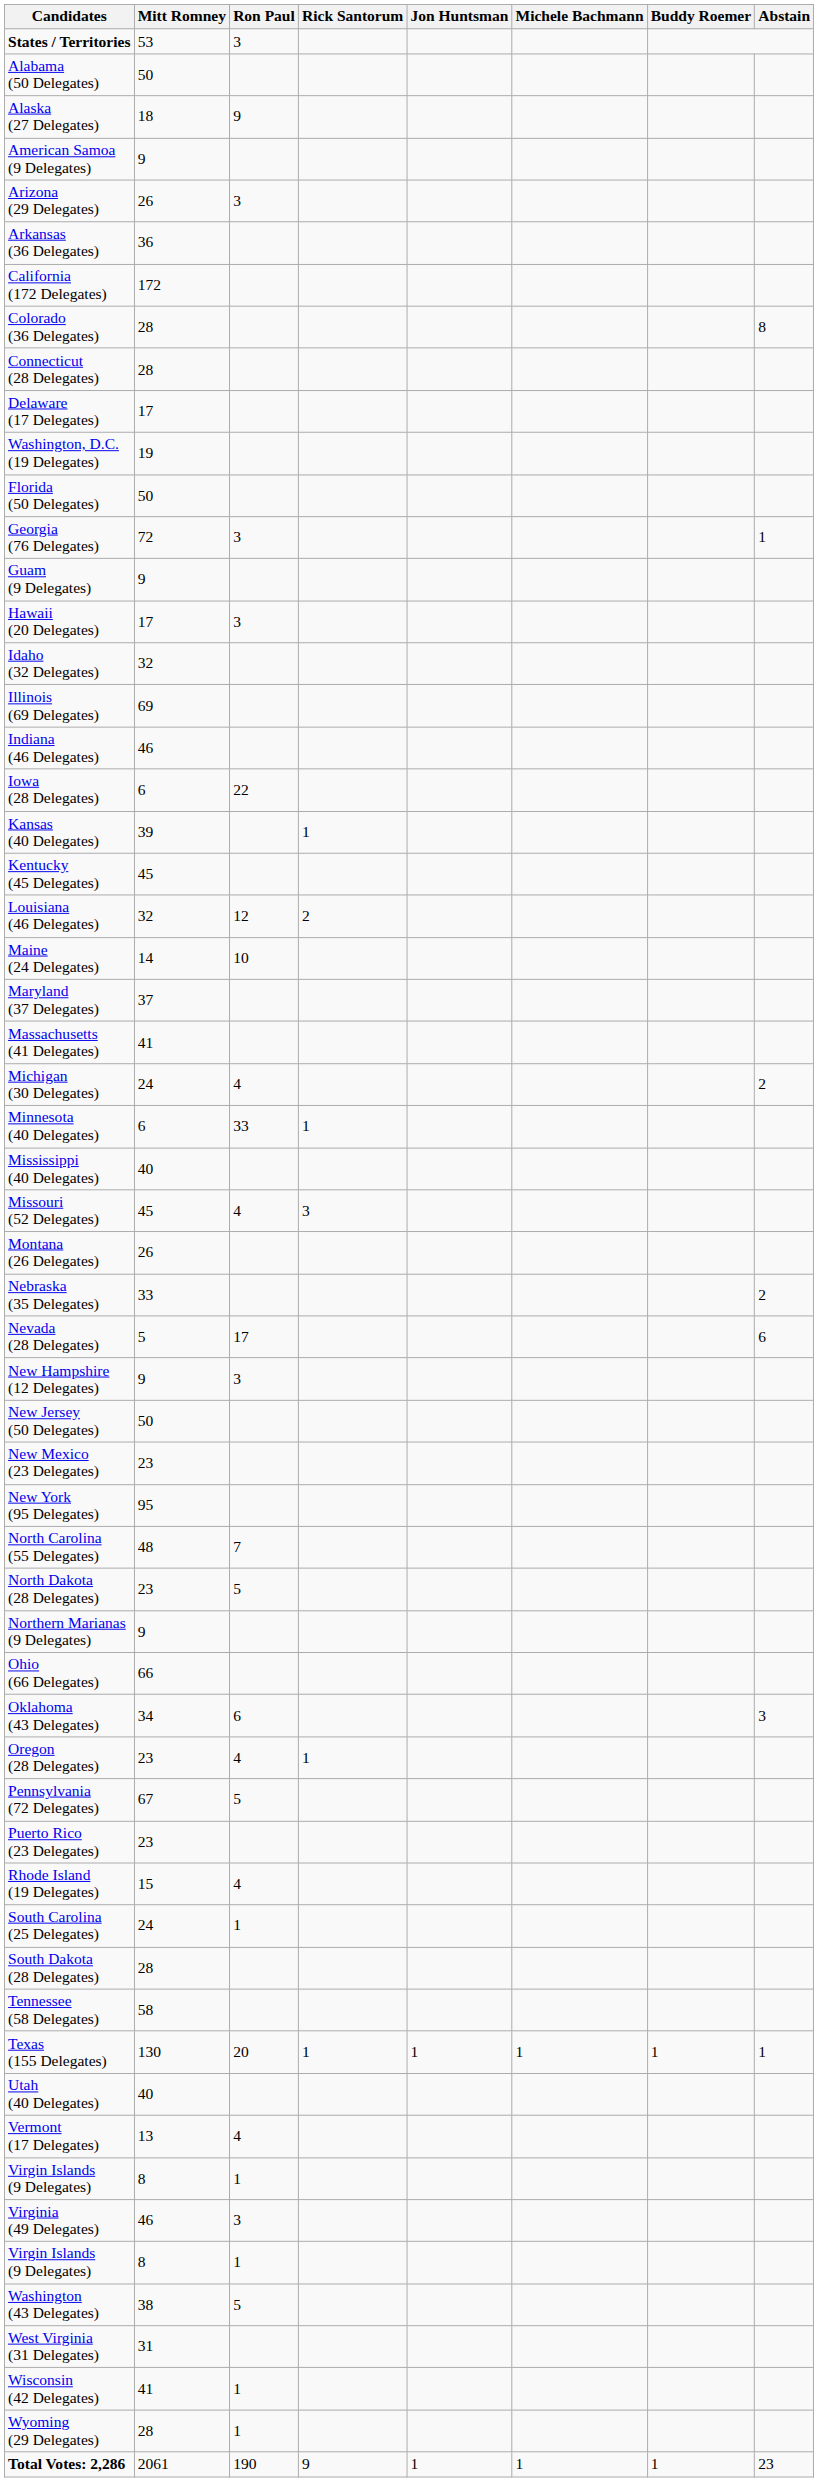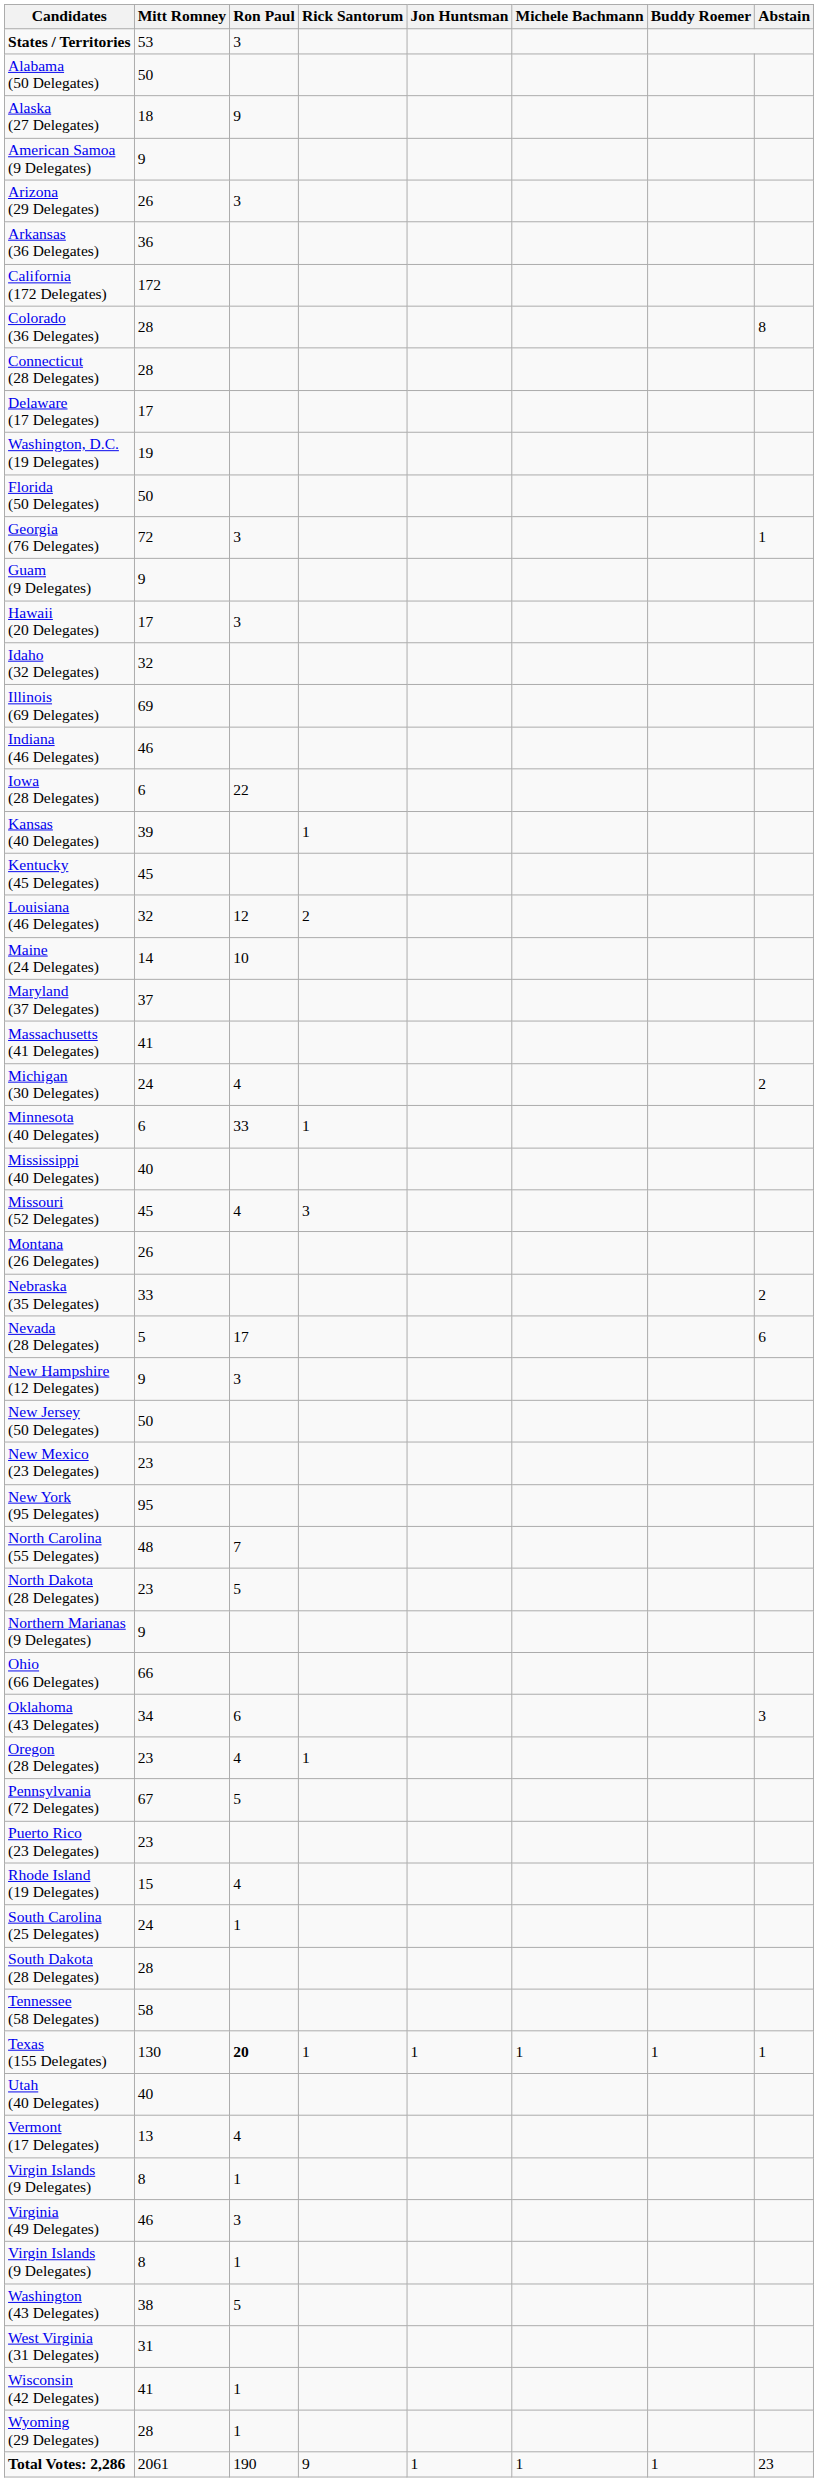(241, 2052) normal -> (241, 2052) bold
